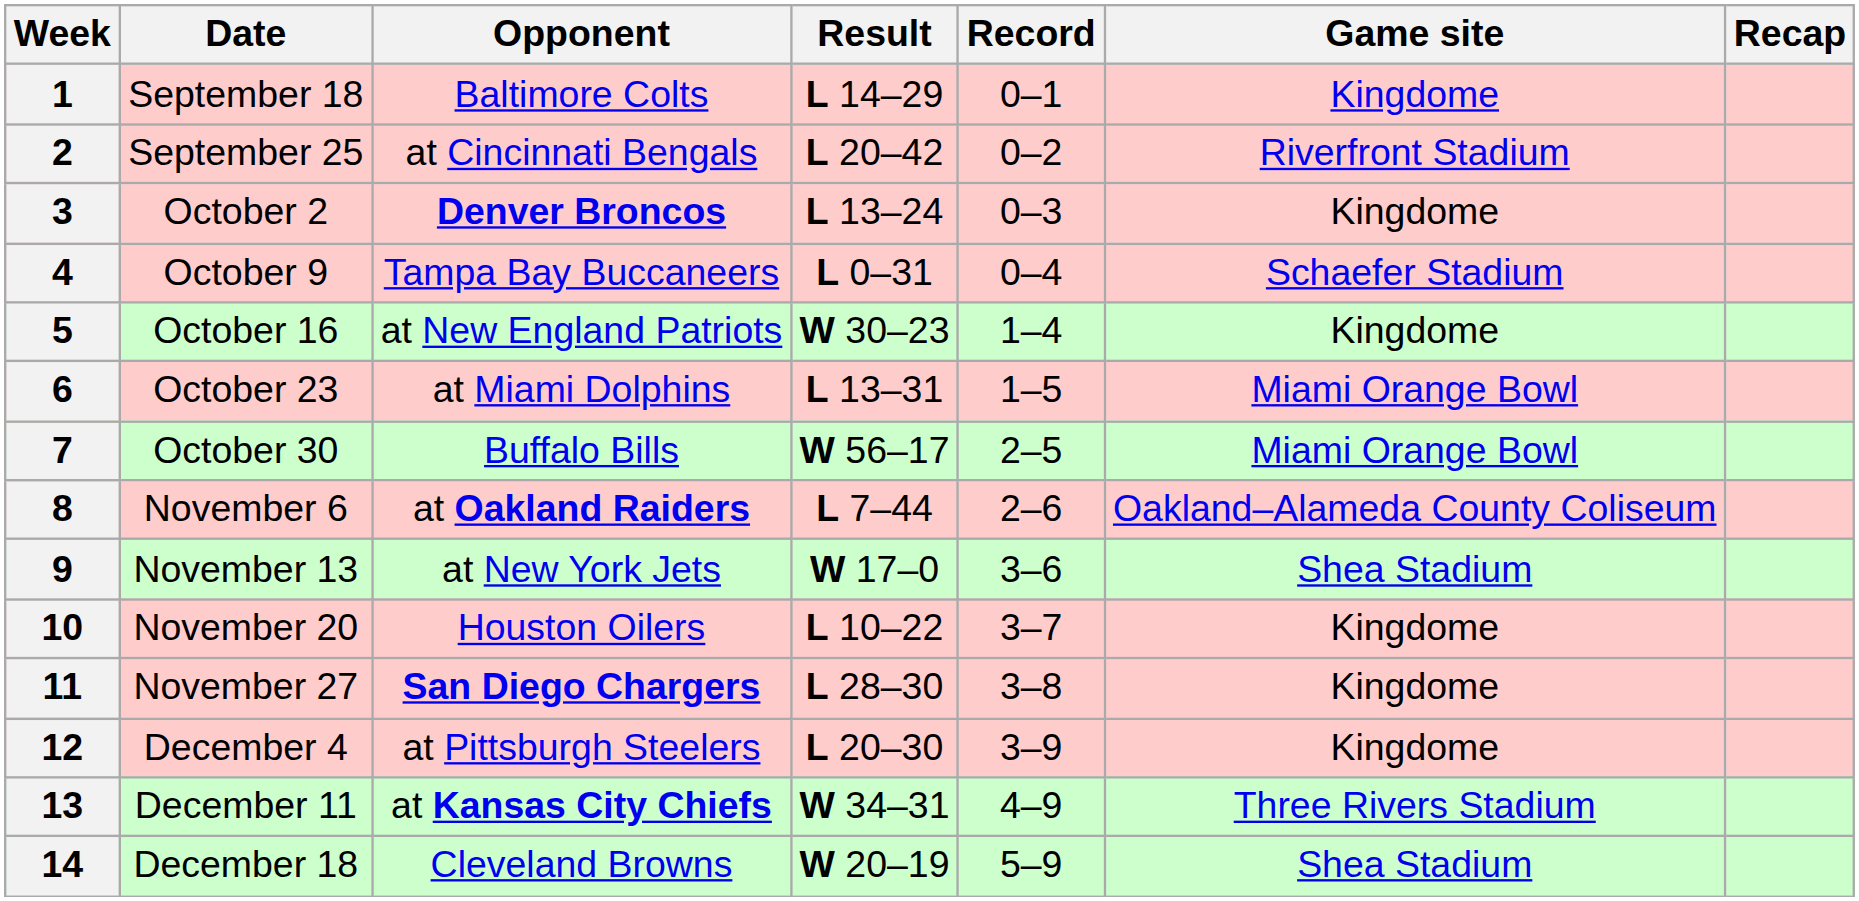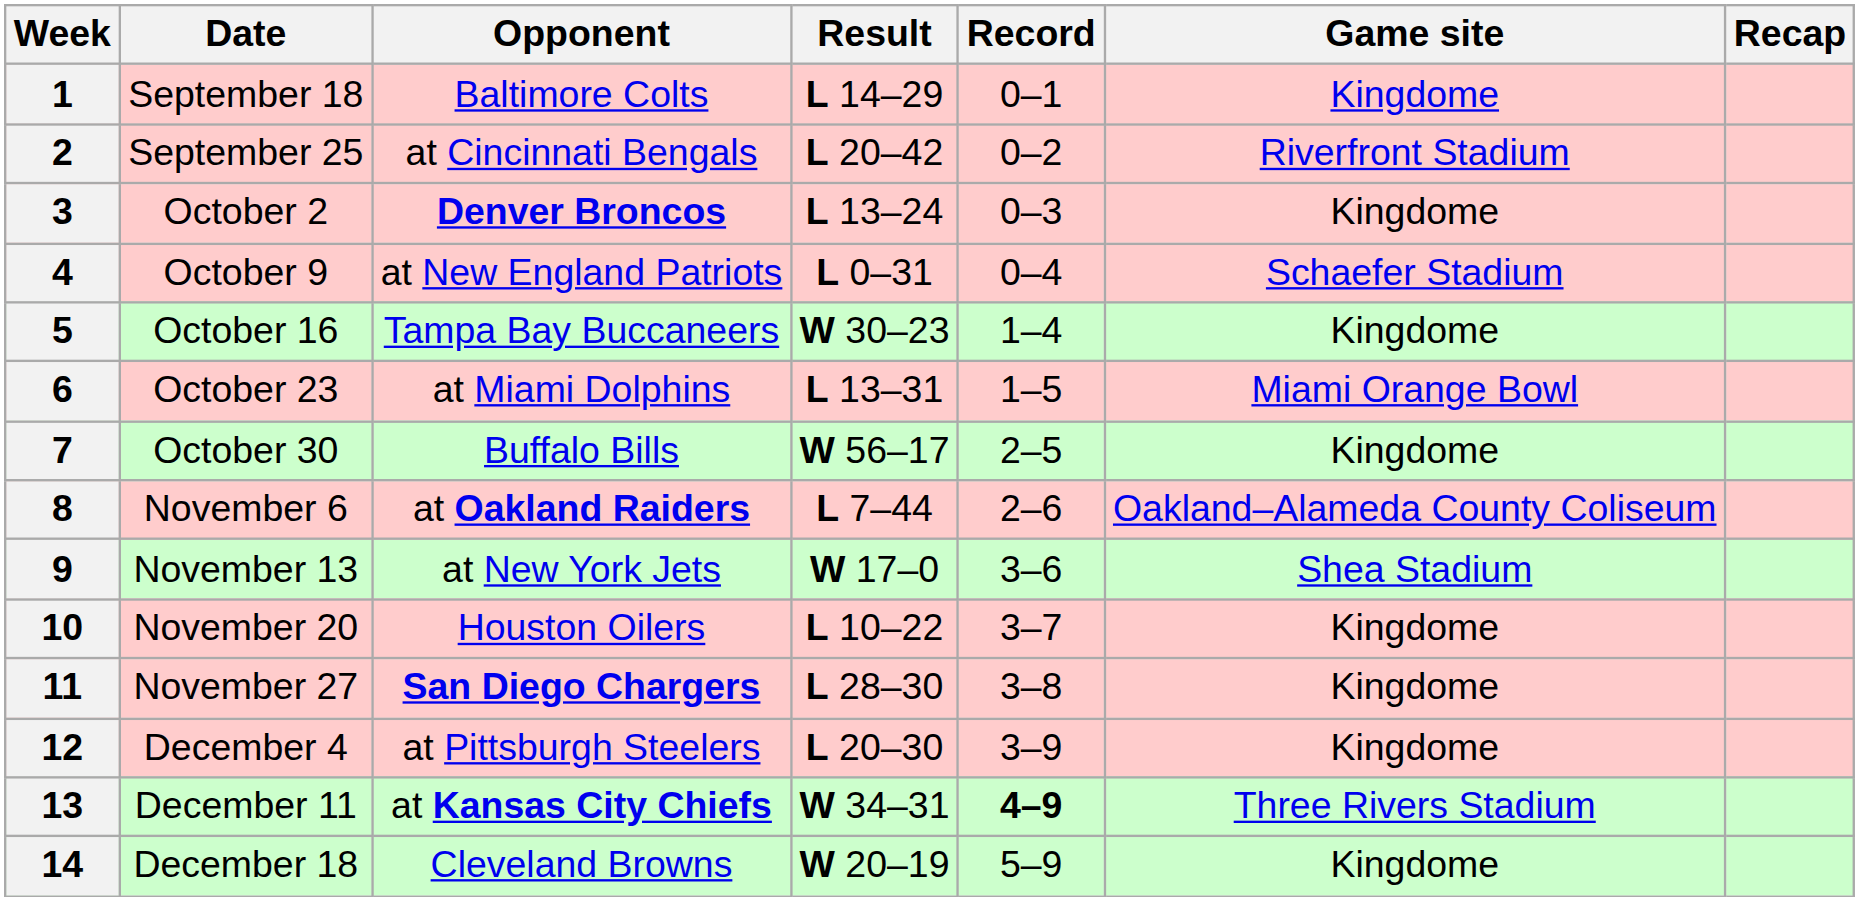(581, 271) Tampa Bay Buccaneers -> (582, 271) at New England Patriots
(582, 331) at New England Patriots -> (581, 331) Tampa Bay Buccaneers
(1415, 449) Miami Orange Bowl -> (1415, 449) Kingdome
(1031, 806) normal -> (1031, 806) bold
(1415, 865) Shea Stadium -> (1415, 865) Kingdome
